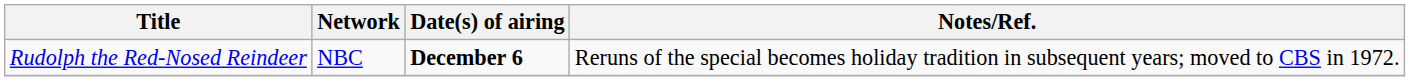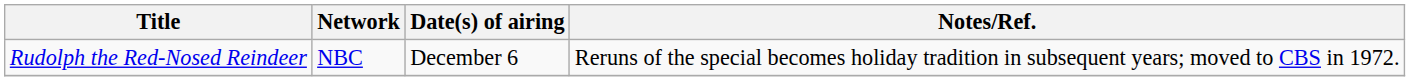(466, 57) bold -> (464, 57) normal
